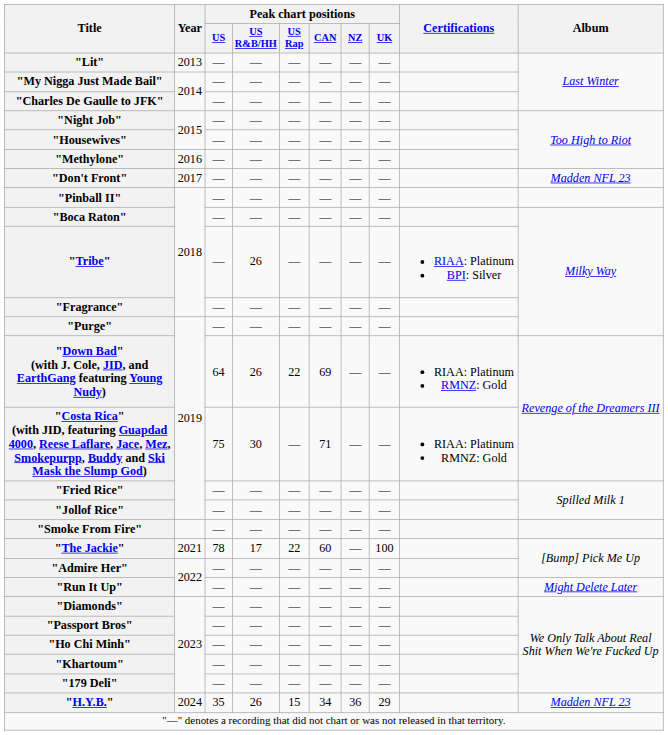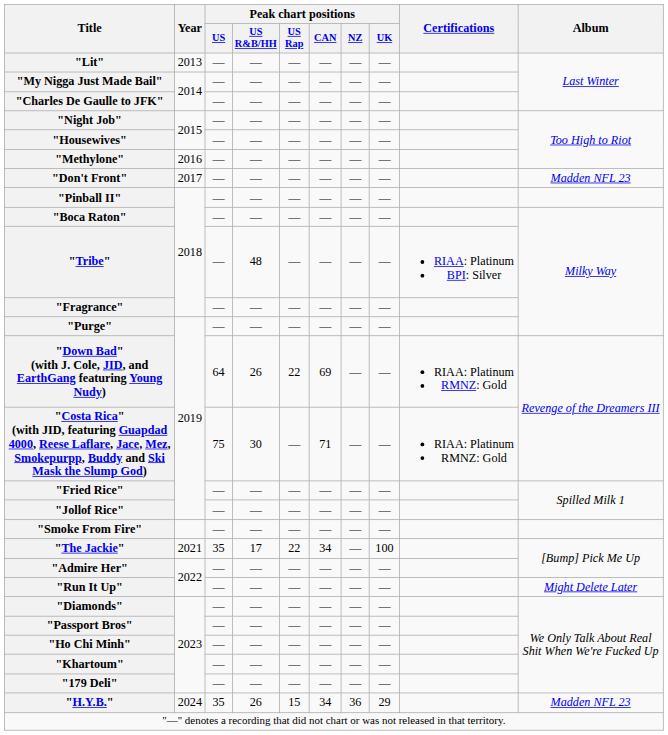(256, 262) 26 -> (256, 262) 48
(219, 548) 78 -> (219, 548) 35
(325, 548) 60 -> (325, 548) 34
